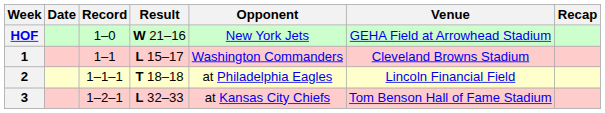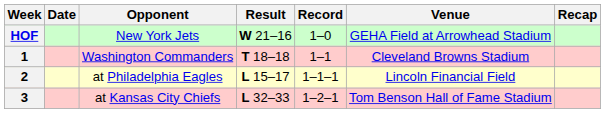columns swapped: (267, 14) <-> (105, 14)
(160, 56) L 15–17 -> (266, 56) T 18–18
(160, 77) T 18–18 -> (266, 77) L 15–17
